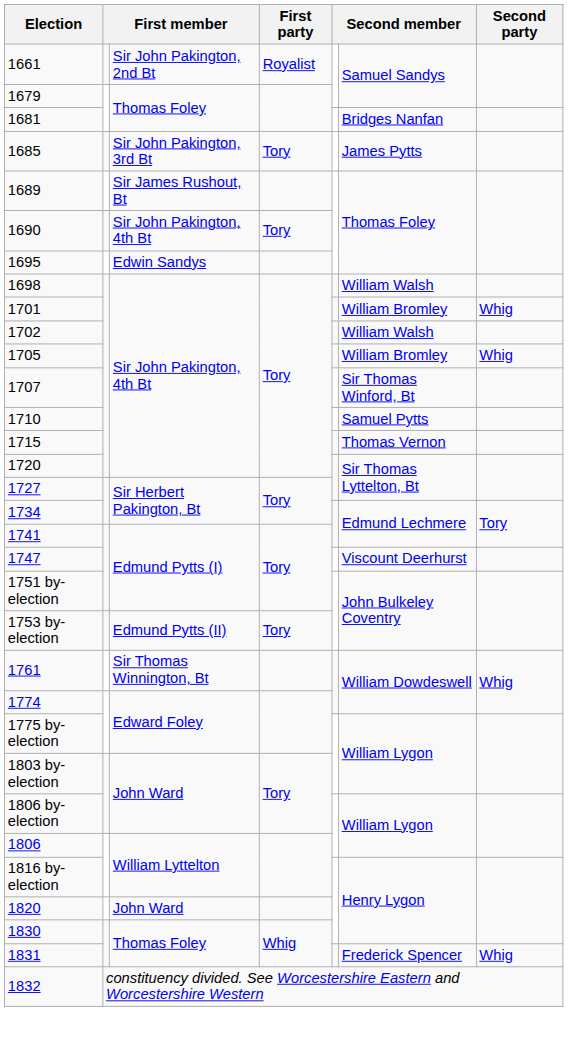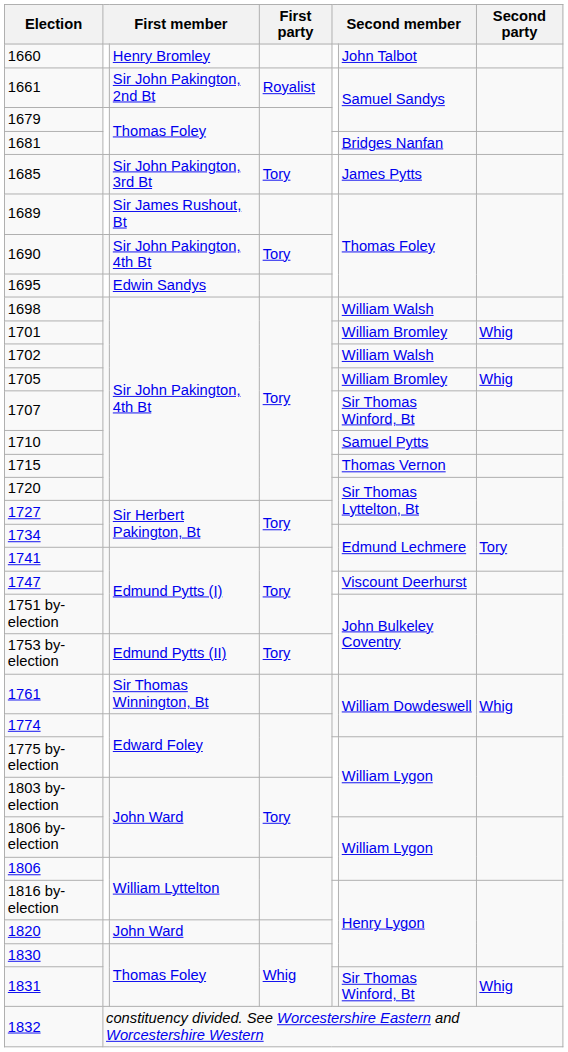+ row: (24, 56)
(402, 955) Frederick Spencer -> (379, 986) Sir Thomas Winford, Bt
